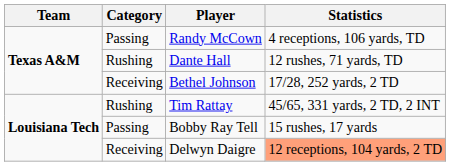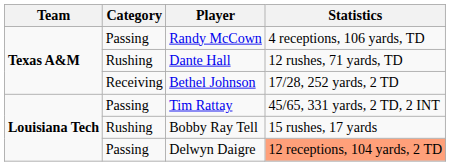(129, 105) Rushing -> (127, 105) Passing
(127, 127) Passing -> (129, 127) Rushing
(134, 149) Receiving -> (127, 149) Passing
